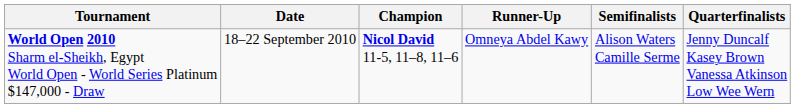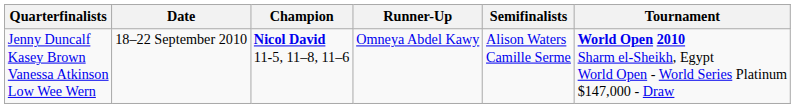columns swapped: (113, 16) <-> (737, 16)
